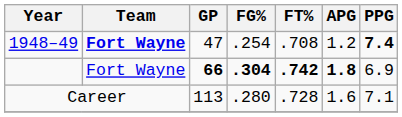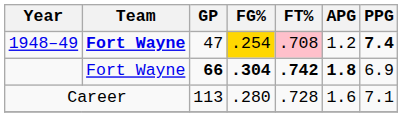(251, 45) no background -> (251, 45) gold background
(299, 45) no background -> (299, 45) pink background
